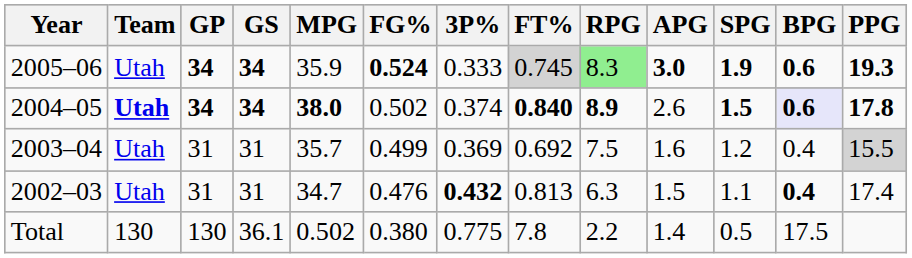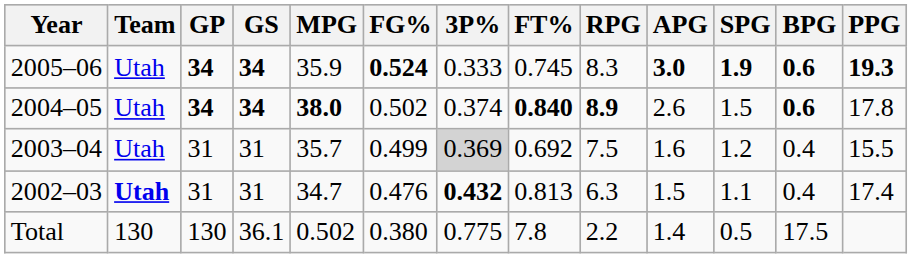(544, 66) lightgrey background -> (544, 66) no background
(602, 66) lightgreen background -> (602, 66) no background
(142, 107) bold -> (139, 107) normal
(736, 107) bold -> (736, 107) normal
(799, 107) lavender background -> (799, 107) no background
(871, 107) bold -> (871, 107) normal
(473, 149) no background -> (473, 149) lightgrey background
(871, 149) lightgrey background -> (871, 149) no background
(139, 190) normal -> (142, 190) bold
(799, 190) bold -> (799, 190) normal
